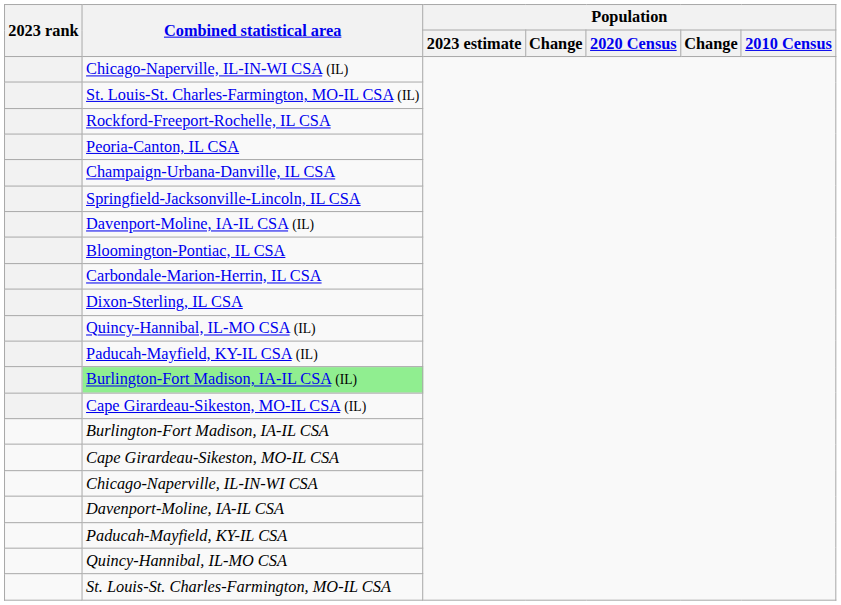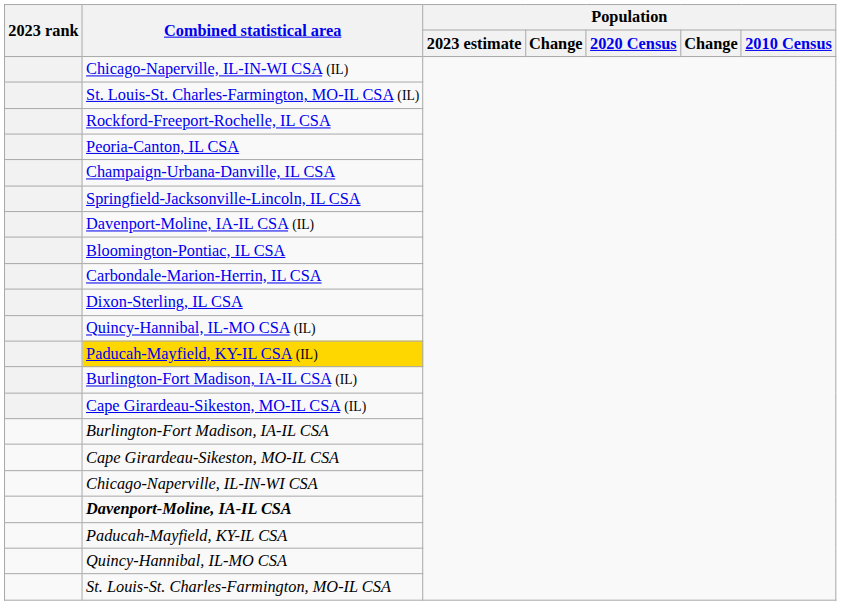(202, 353) no background -> (202, 353) gold background
(222, 379) lightgreen background -> (222, 379) no background
(185, 509) normal -> (189, 509) bold
